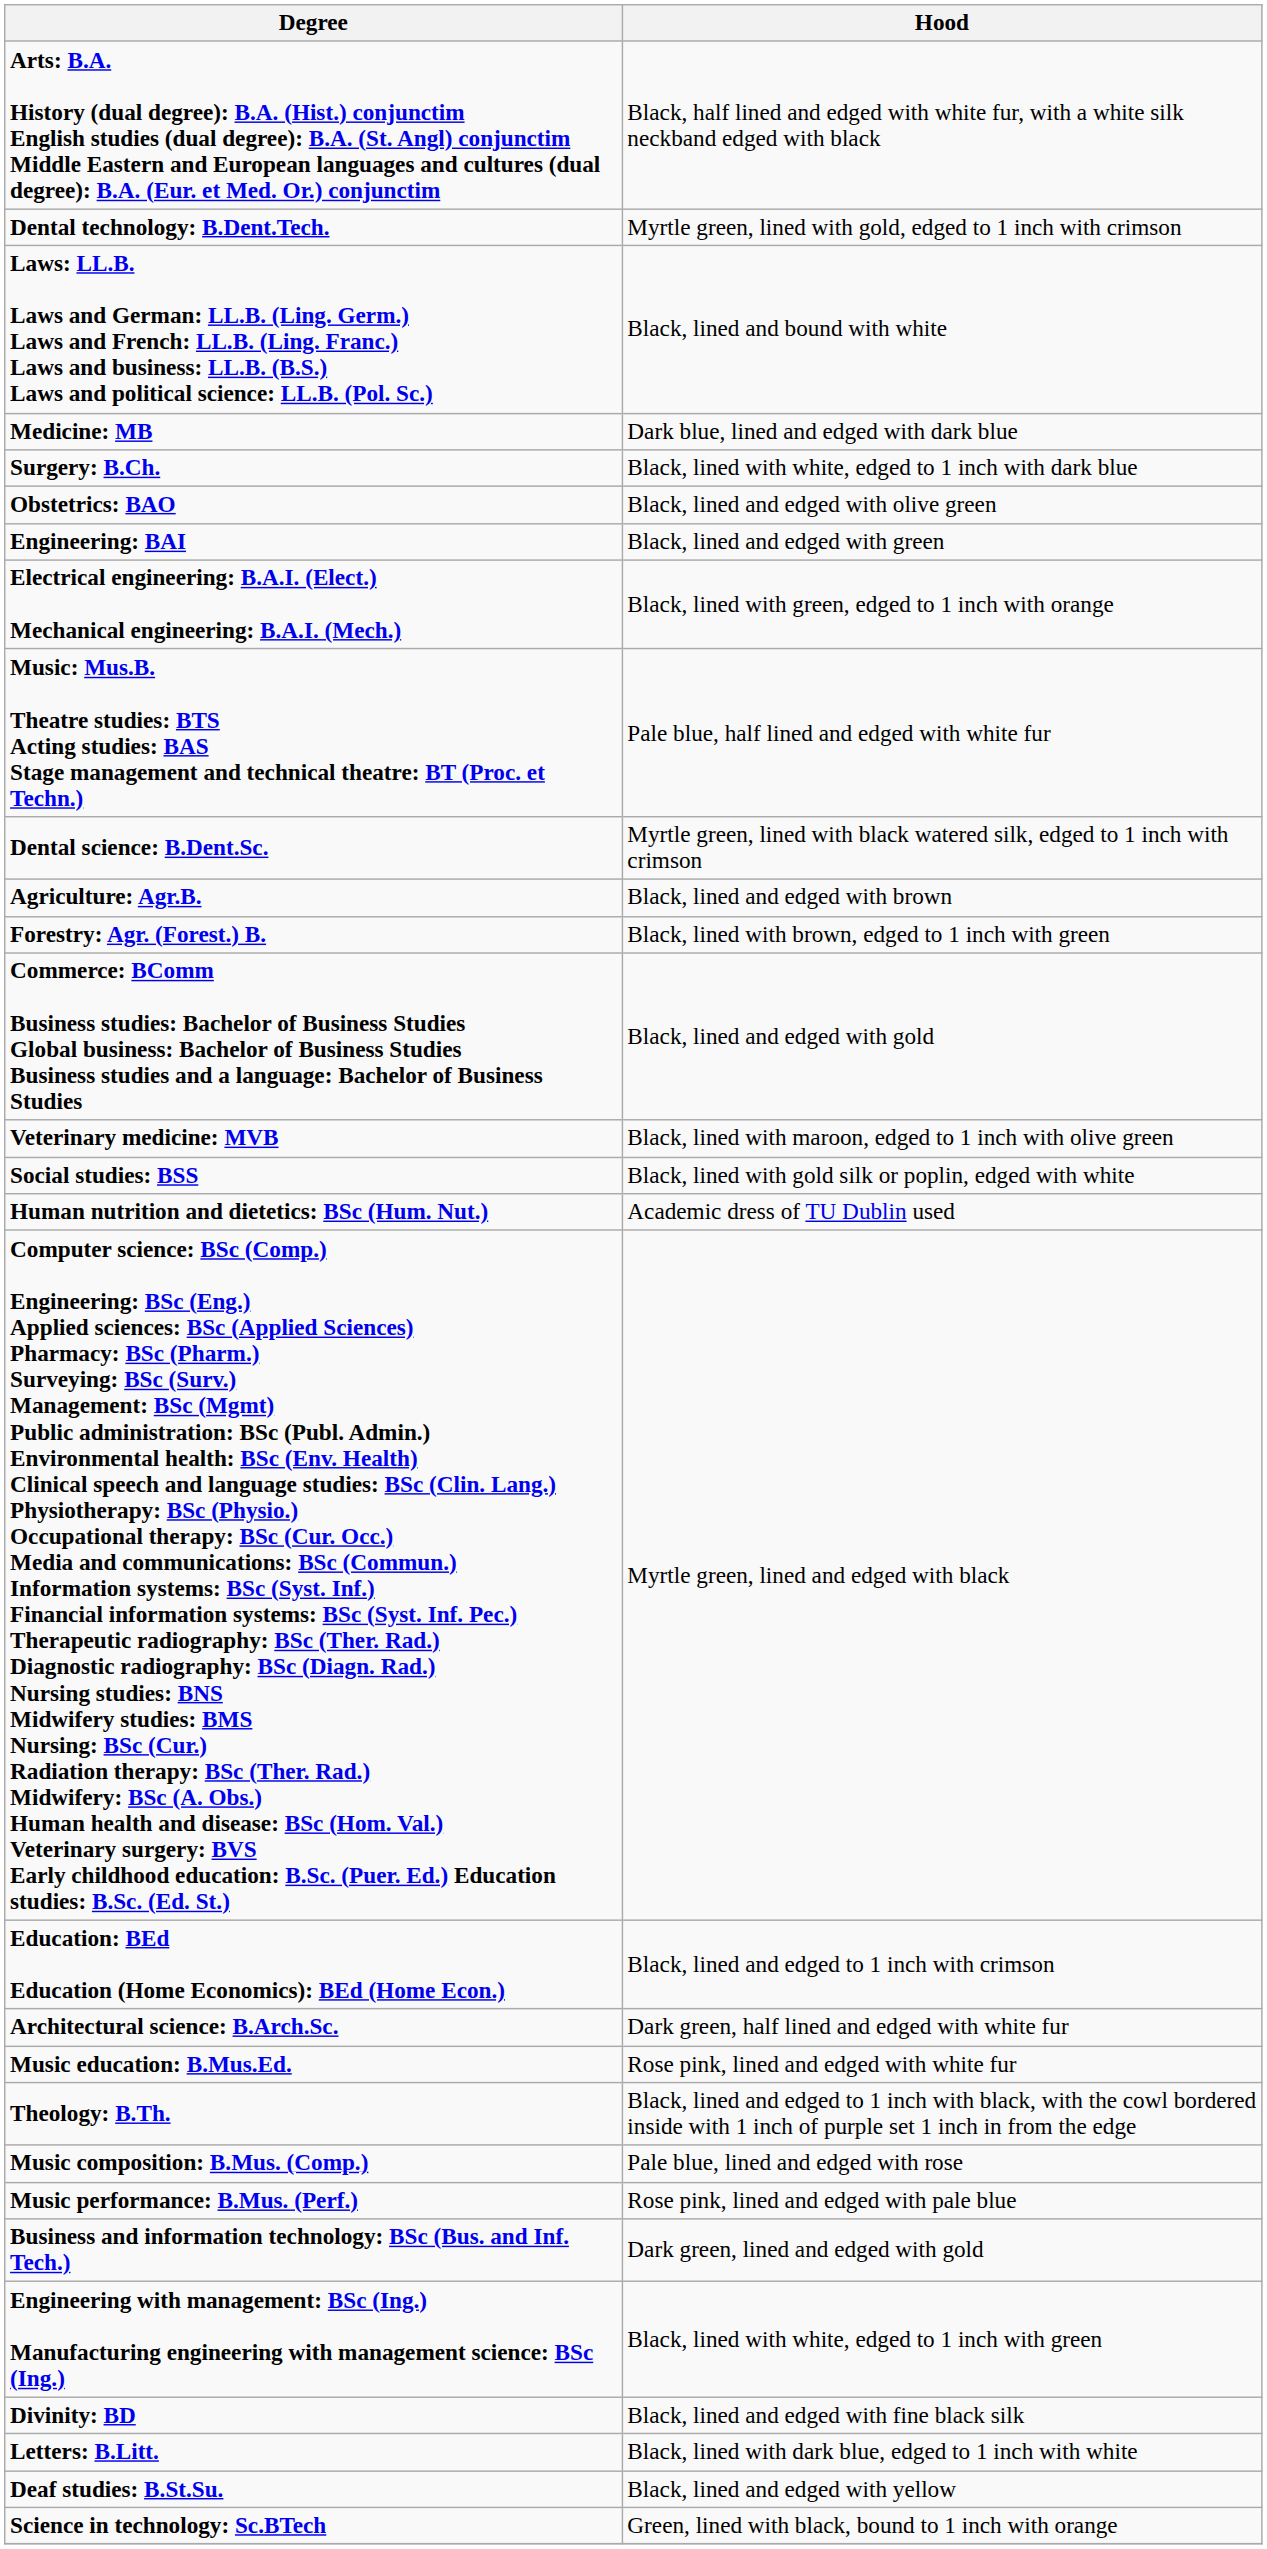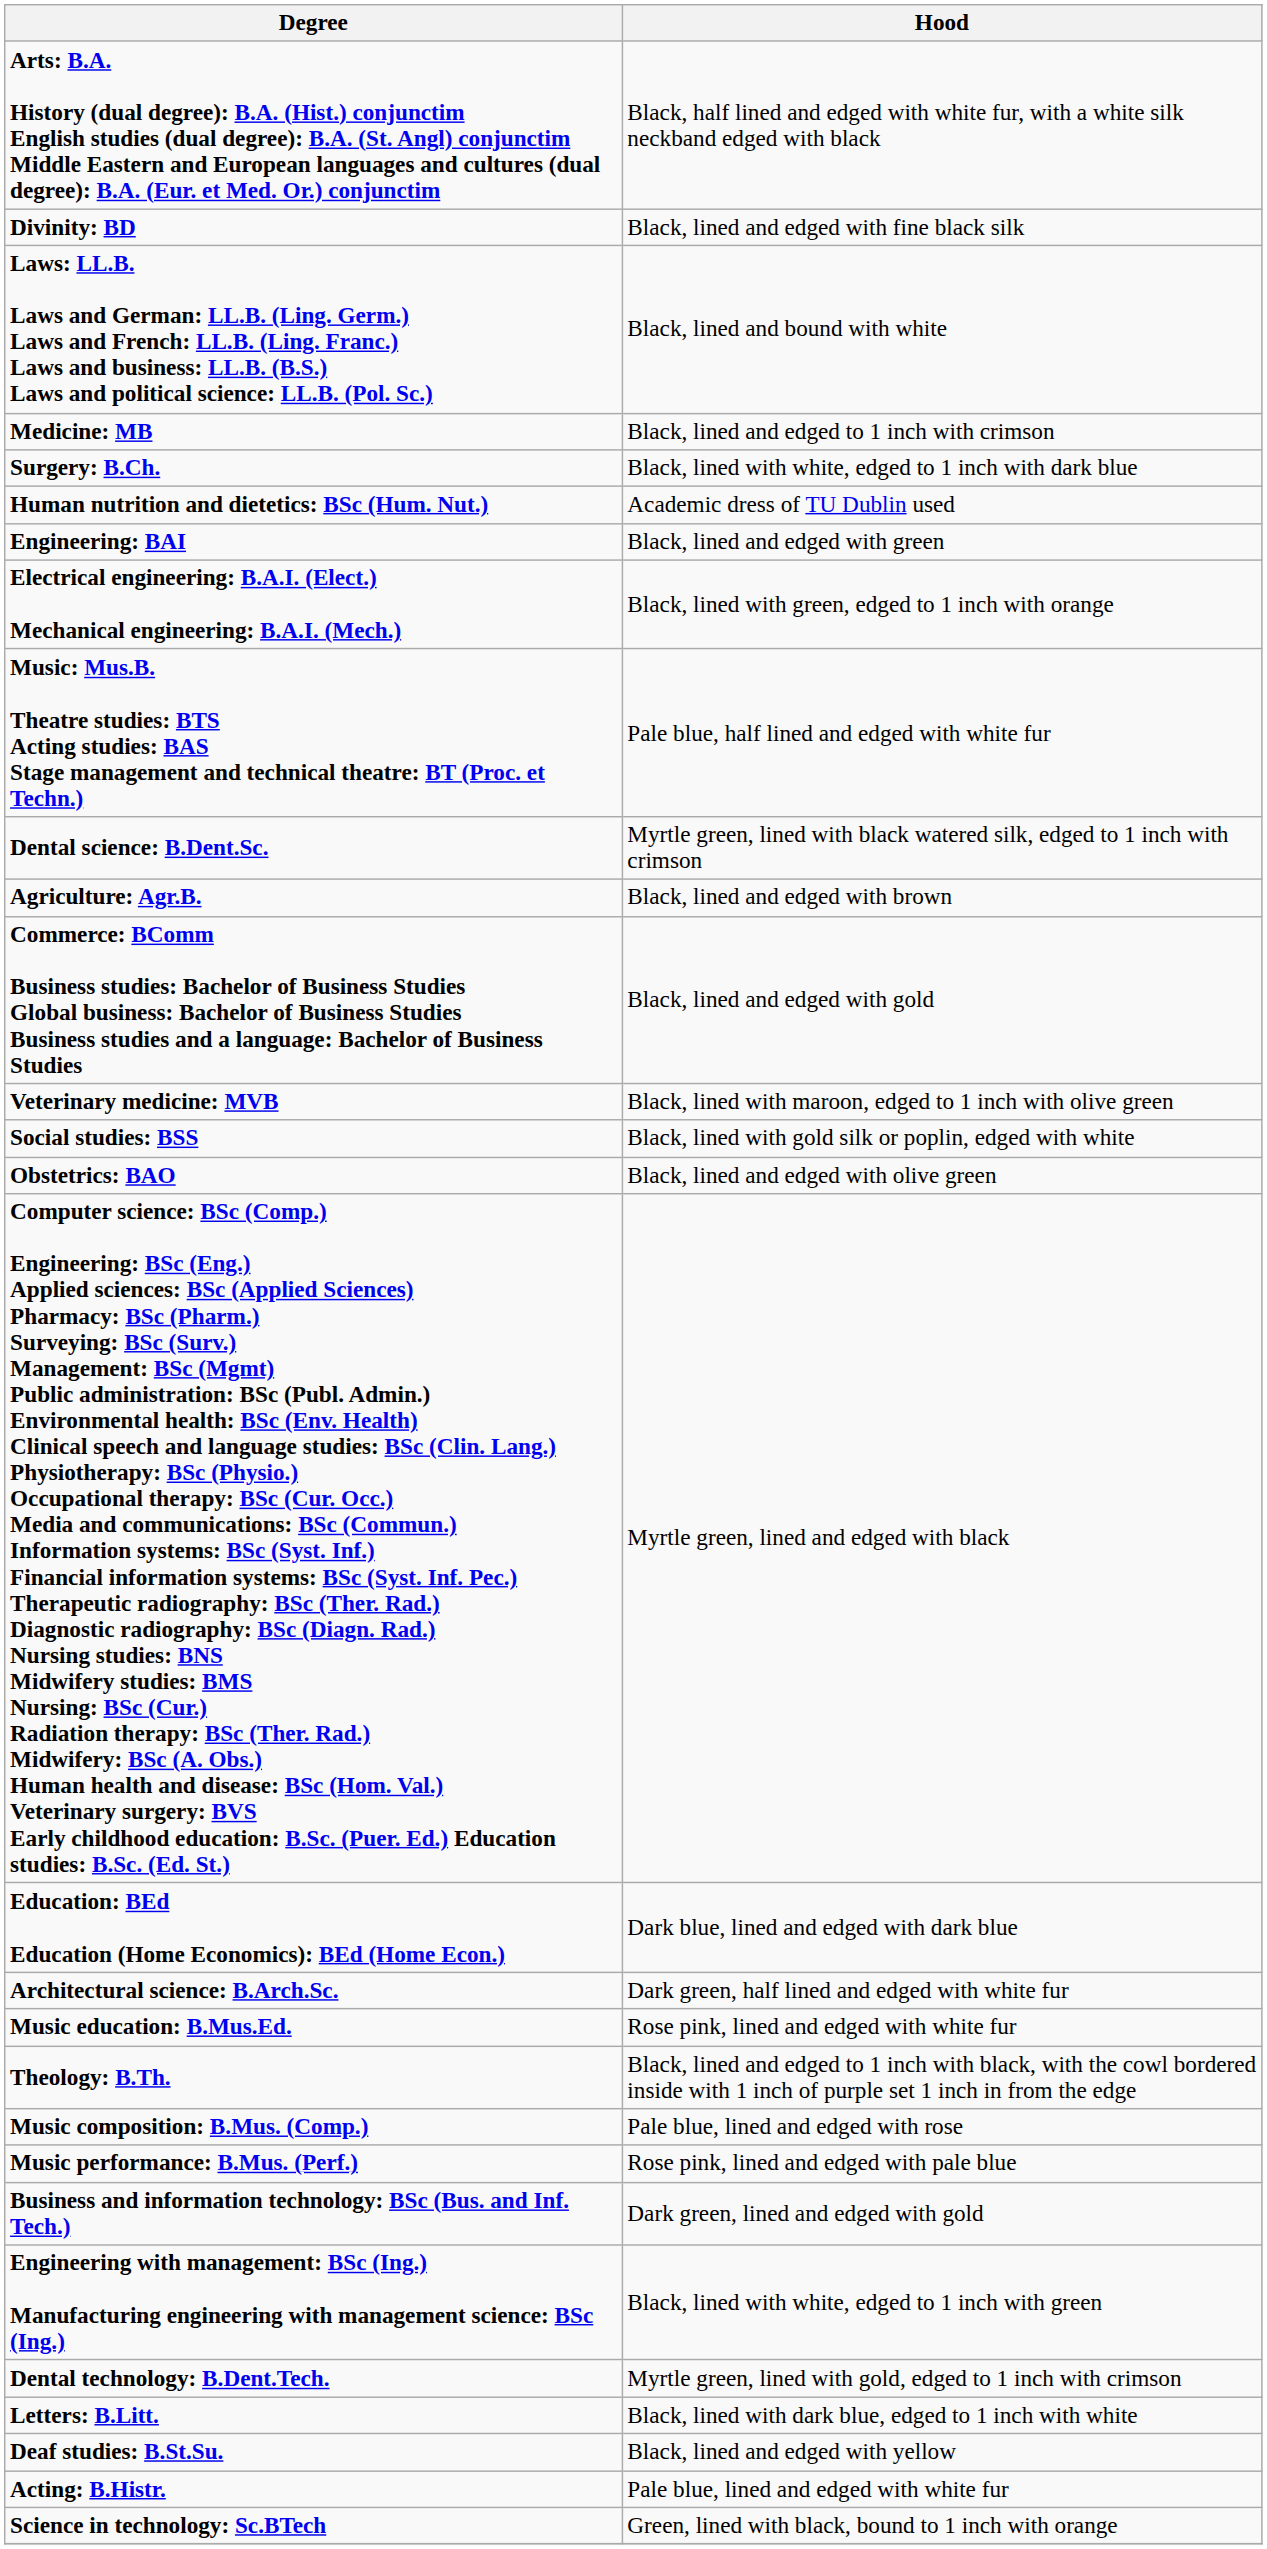rows swapped: (73, 2415) <-> (170, 226)
(823, 431) Dark blue, lined and edged with dark blue -> (841, 431) Black, lined and edged to 1 inch with crimson
rows swapped: (93, 504) <-> (249, 1211)
- row: (138, 934)
(841, 1964) Black, lined and edged to 1 inch with crimson -> (823, 1927) Dark blue, lined and edged with dark blue
+ row: (88, 2488)
